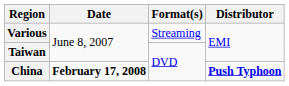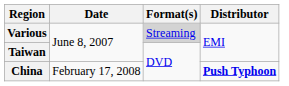(176, 33) no background -> (171, 33) lightgrey background
(99, 71) bold -> (96, 71) normal
